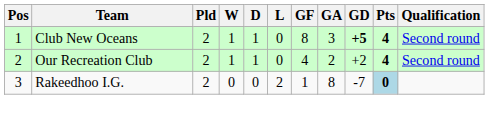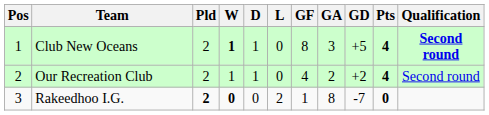(231, 37) normal -> (231, 45) bold
(359, 37) bold -> (359, 45) normal
(441, 37) normal -> (441, 45) bold
(206, 82) normal -> (206, 98) bold
(231, 82) normal -> (231, 98) bold
(386, 82) lightblue background -> (386, 98) no background
